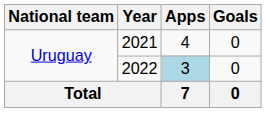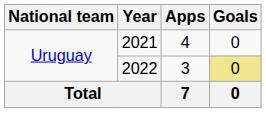(185, 68) lightblue background -> (185, 68) no background
(235, 68) no background -> (235, 68) khaki background
